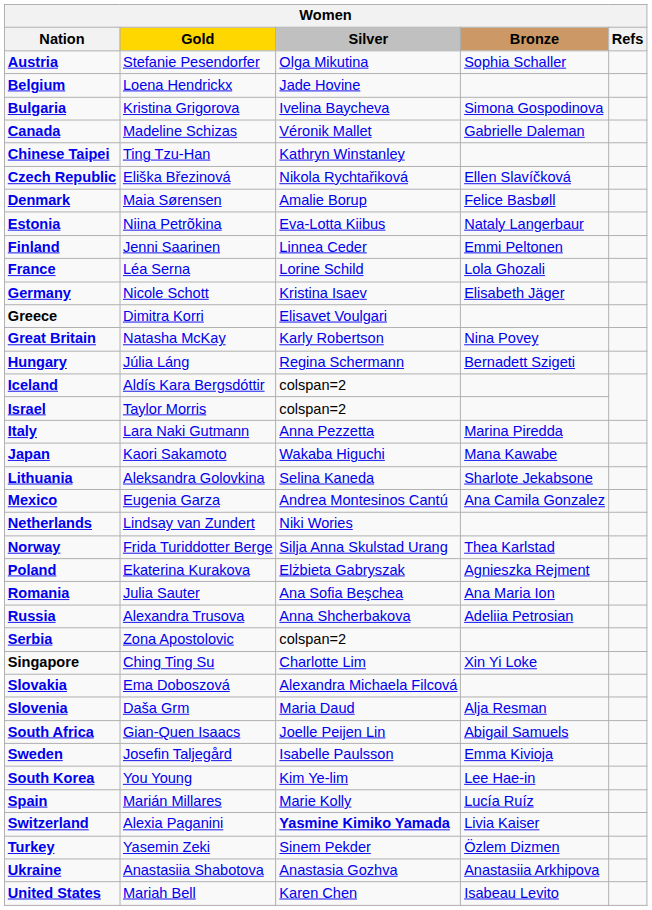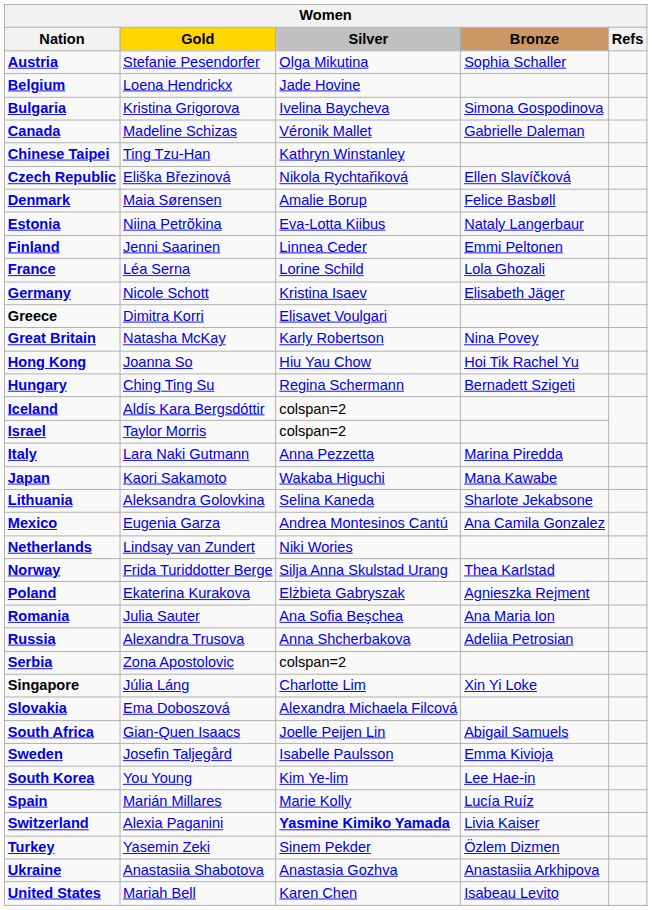+ row: (47, 362)
(156, 362) Júlia Láng -> (169, 385) Ching Ting Su
(169, 662) Ching Ting Su -> (156, 685) Júlia Láng
- row: (38, 708)
